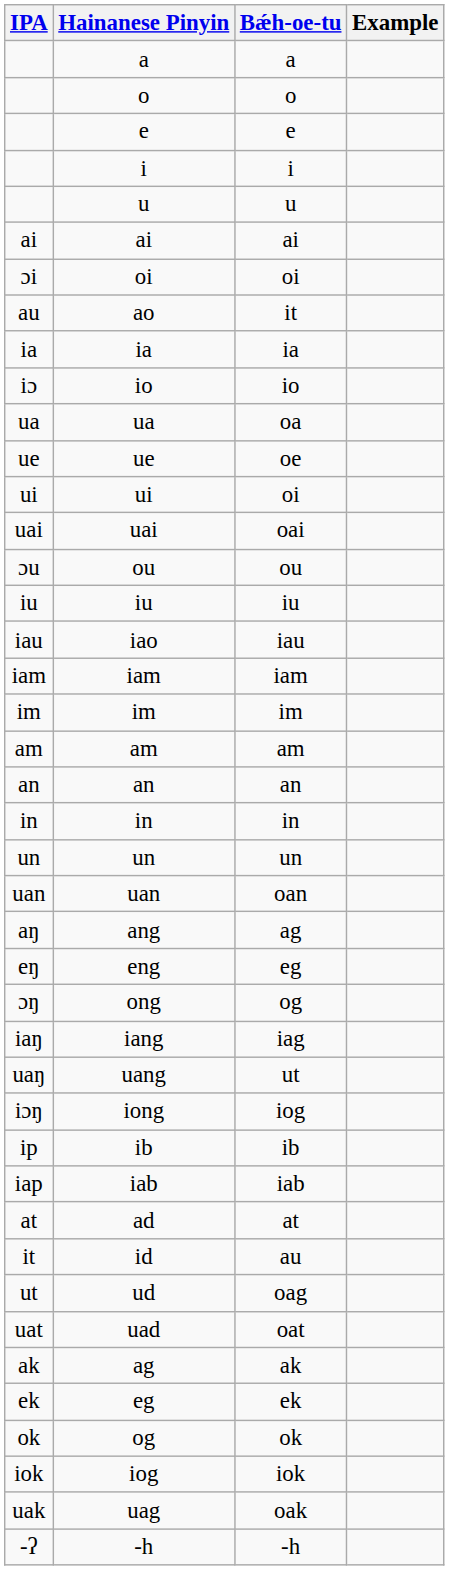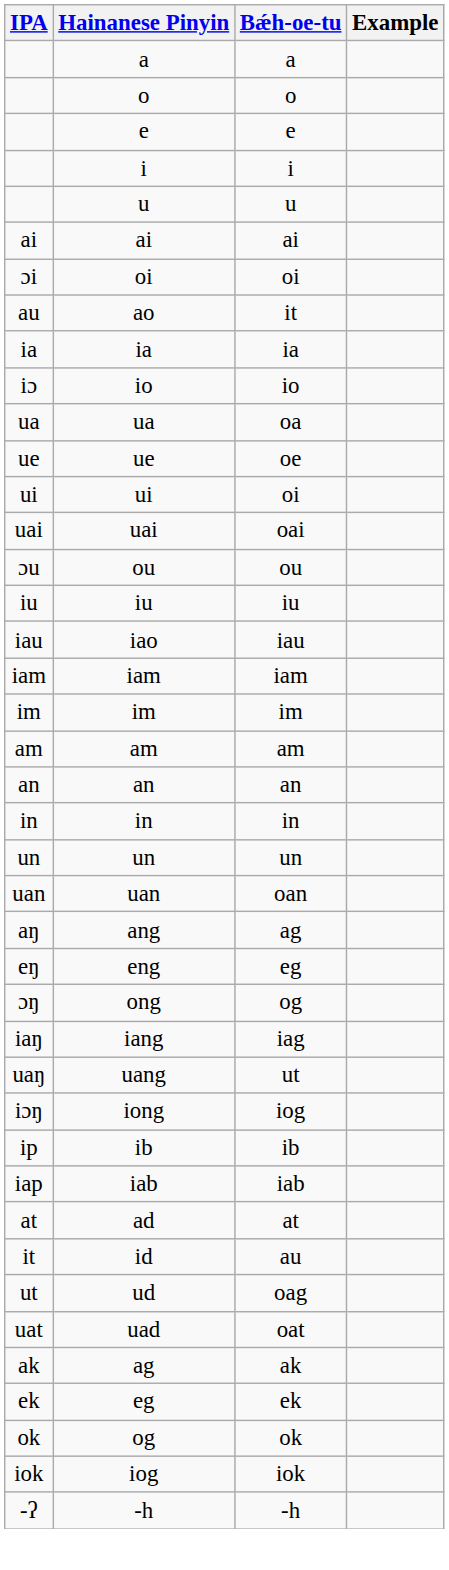- row: (144, 1510)
